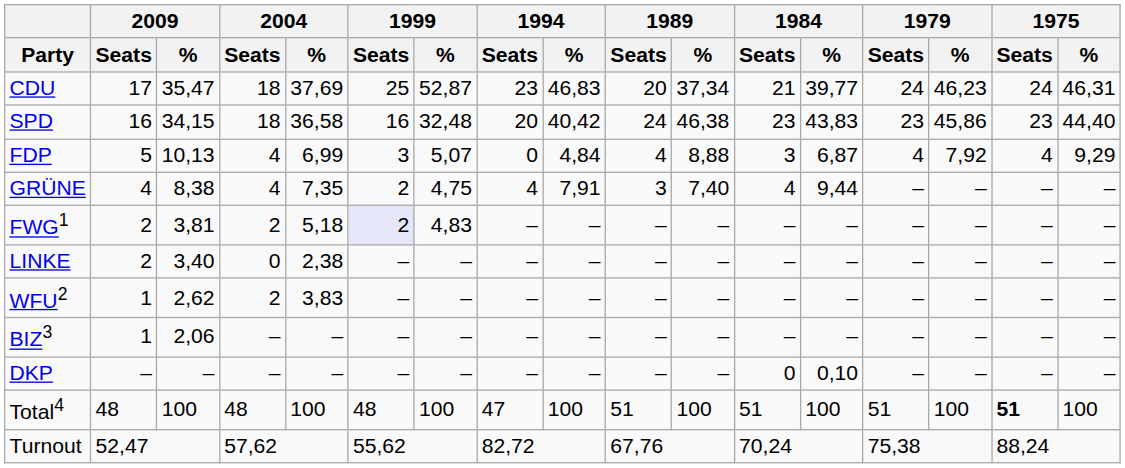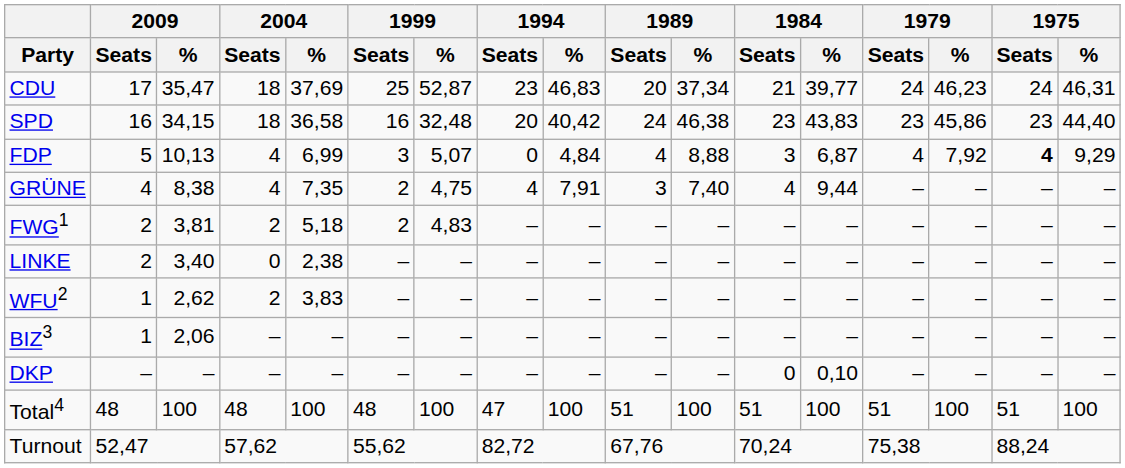(1047, 155) normal -> (1047, 155) bold
(403, 225) lavender background -> (403, 225) no background
(1008, 409) bold -> (1008, 409) normal
